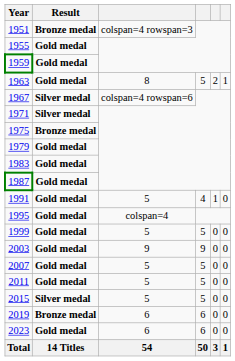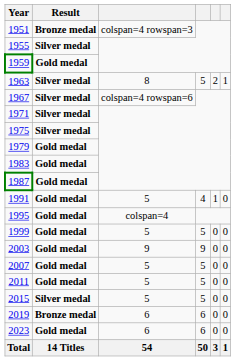(61, 46) Gold medal -> (63, 46) Silver medal
(61, 80) Gold medal -> (63, 80) Silver medal
(66, 130) Bronze medal -> (63, 130) Silver medal
